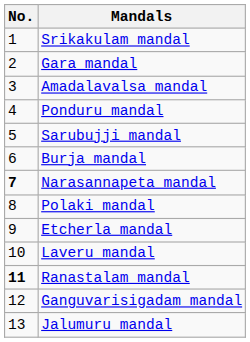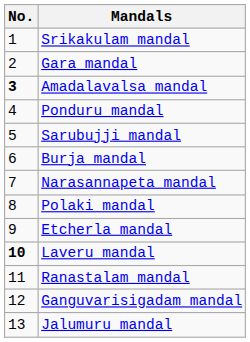(12, 88) normal -> (12, 88) bold
(12, 183) bold -> (12, 183) normal
(17, 254) normal -> (17, 254) bold
(17, 277) bold -> (17, 277) normal
